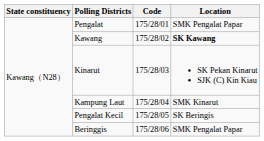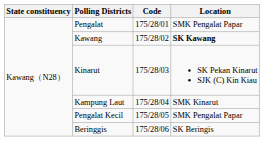(193, 115) SK Beringis -> (208, 115) SMK Pengalat Papar
(208, 129) SMK Pengalat Papar -> (193, 129) SK Beringis
